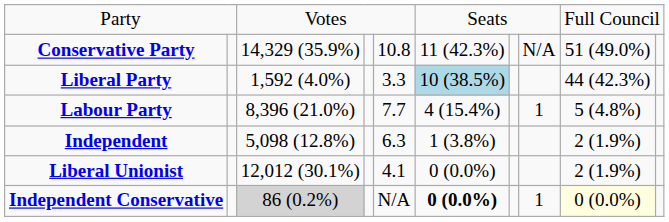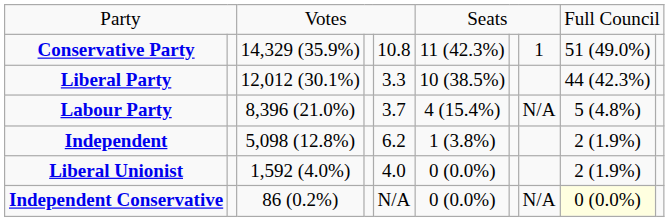(539, 49) N/A -> (539, 49) 1
(300, 79) 1,592 (4.0%) -> (300, 79) 12,012 (30.1%)
(462, 79) lightblue background -> (462, 79) no background
(394, 110) 7.7 -> (394, 110) 3.7
(539, 110) 1 -> (539, 110) N/A
(394, 140) 6.3 -> (394, 140) 6.2
(300, 170) 12,012 (30.1%) -> (300, 170) 1,592 (4.0%)
(394, 170) 4.1 -> (394, 170) 4.0
(300, 200) lightgrey background -> (300, 200) no background
(462, 200) bold -> (462, 200) normal
(539, 200) 1 -> (539, 200) N/A
